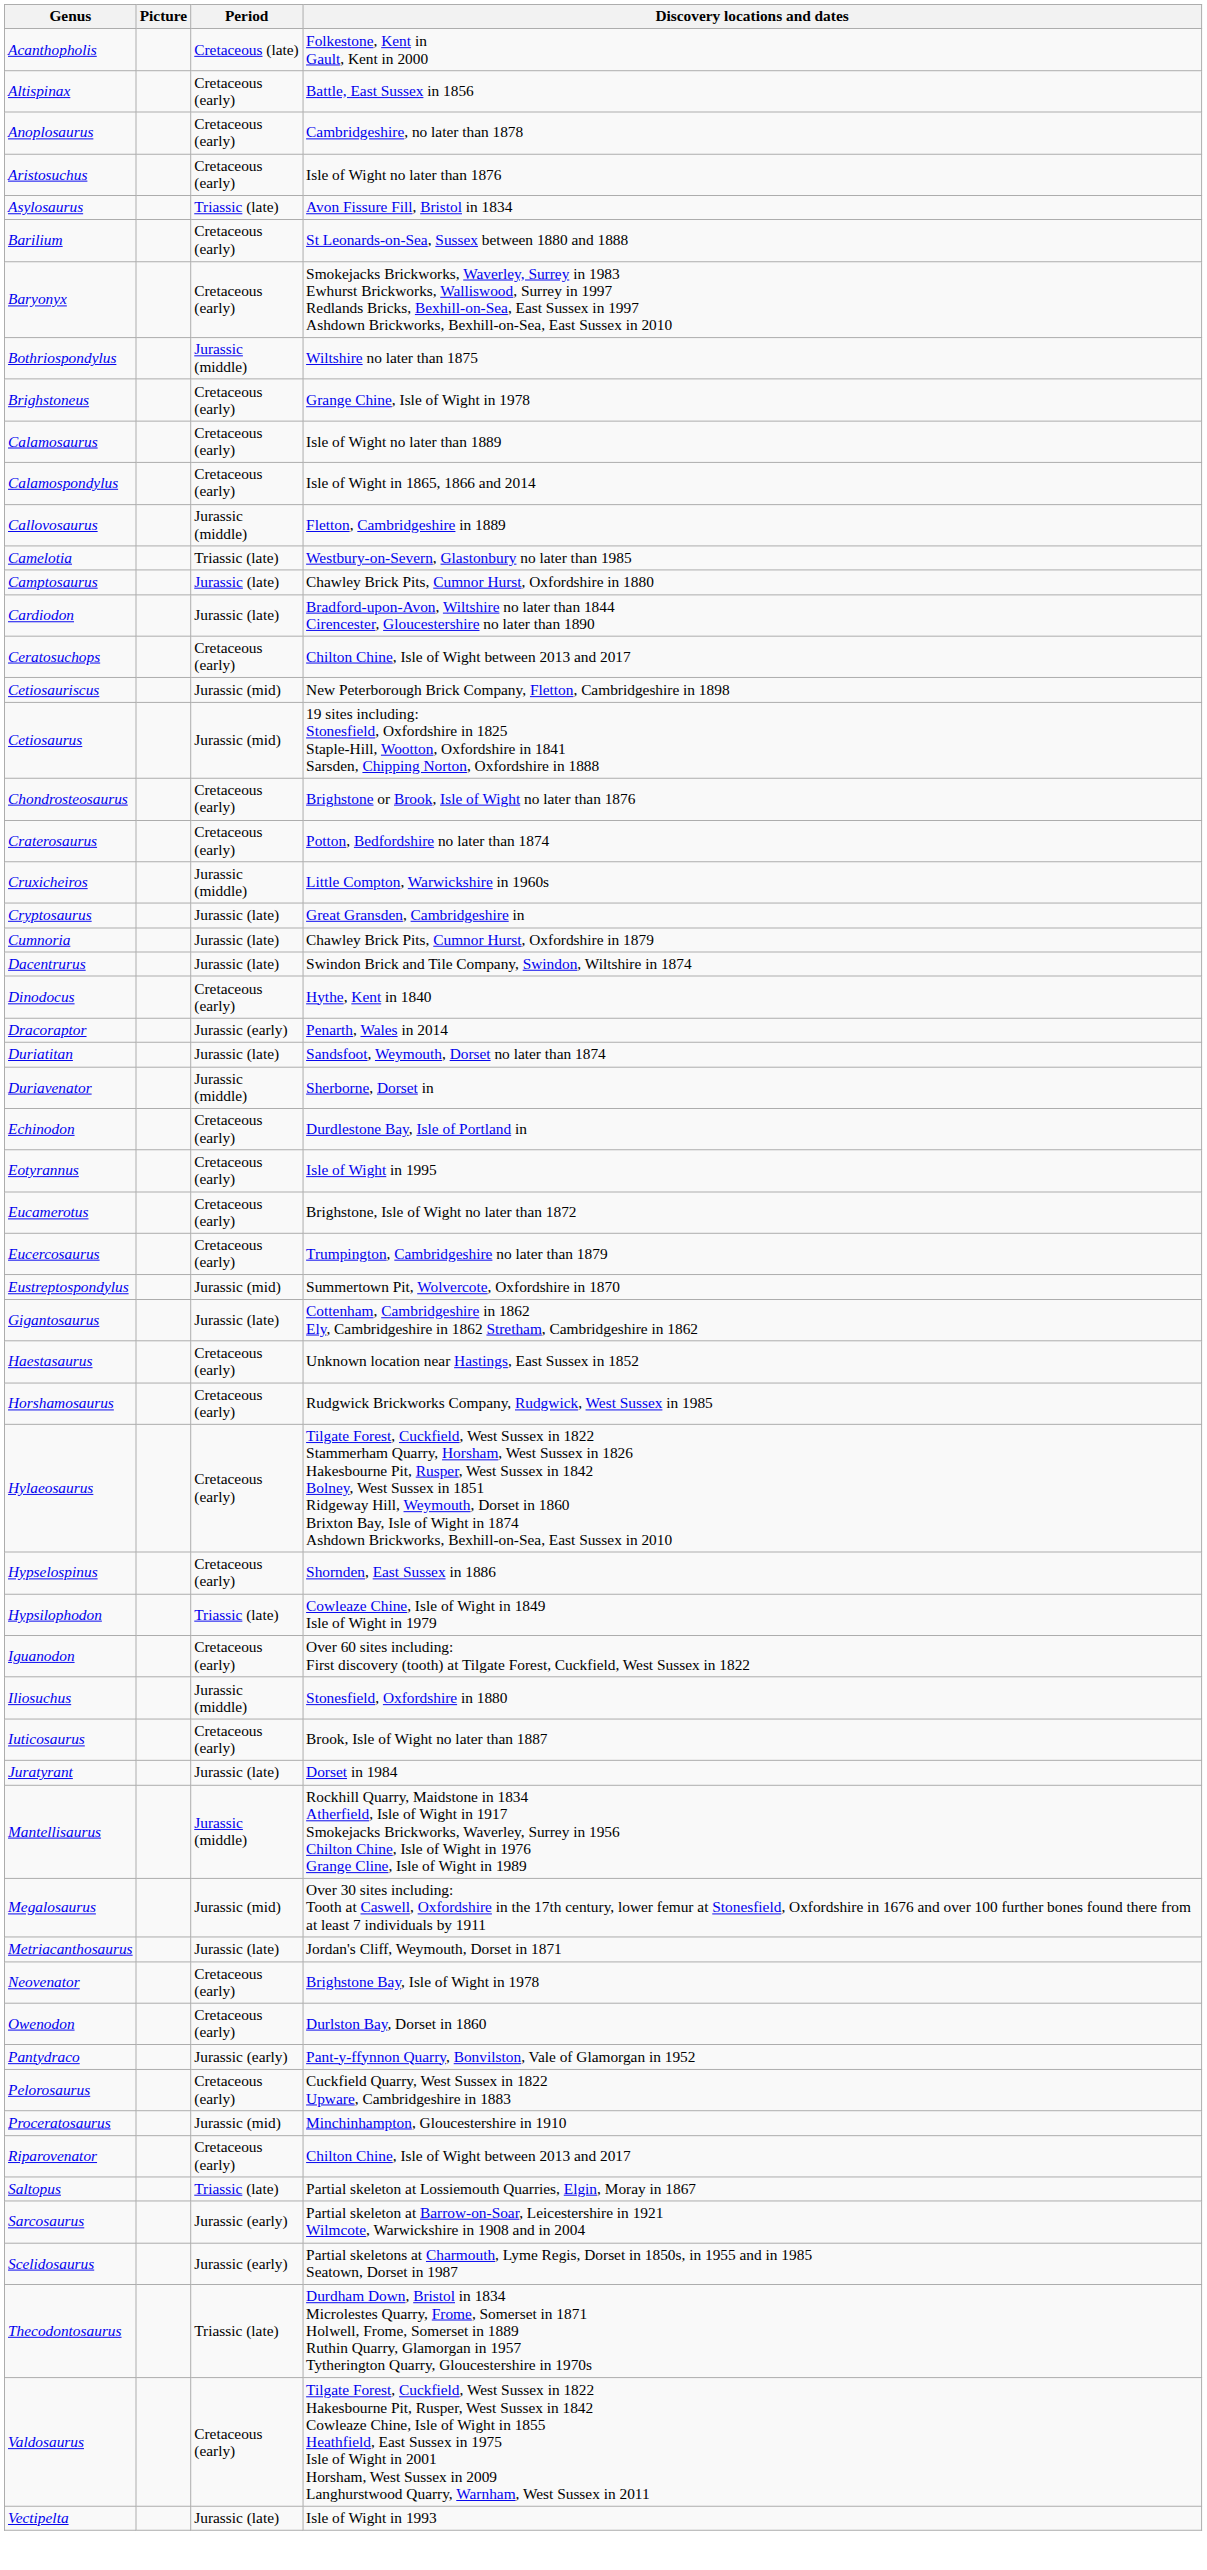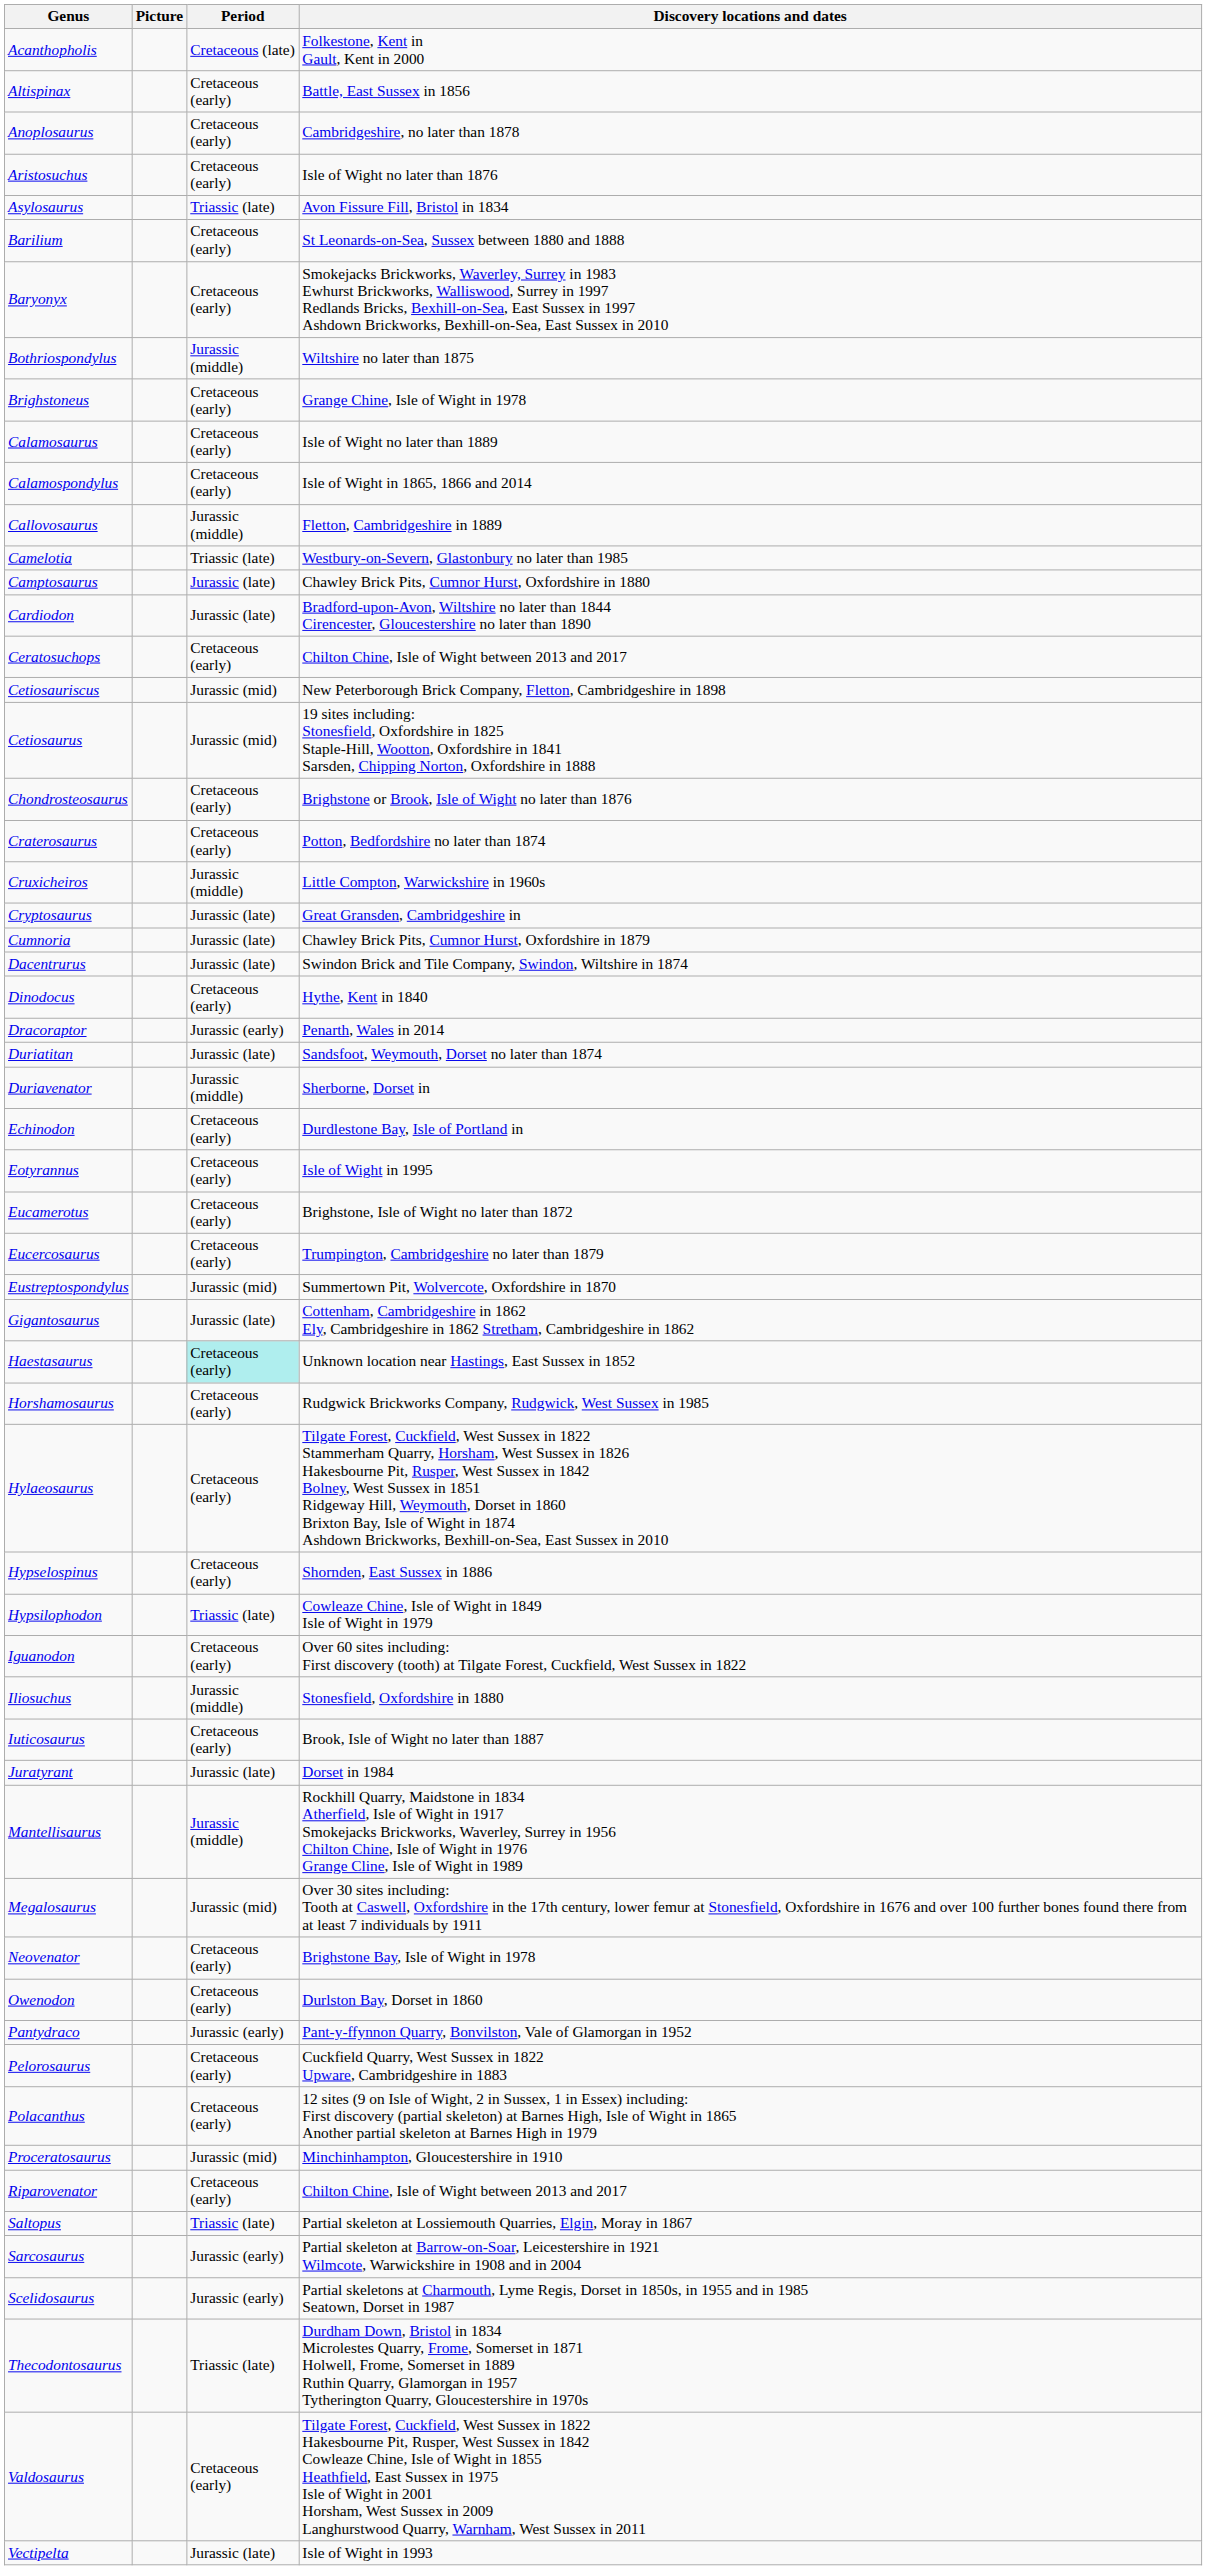(228, 1361) no background -> (224, 1361) paleturquoise background
- row: (70, 1949)
+ row: (46, 2115)
